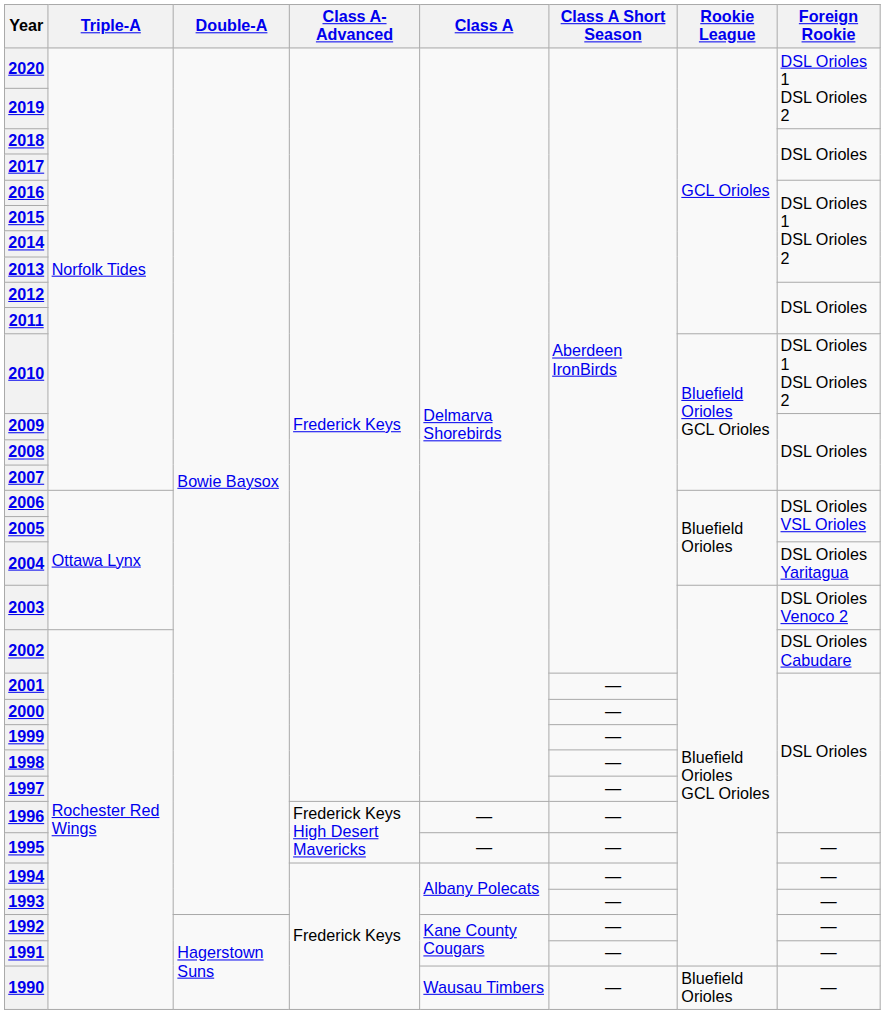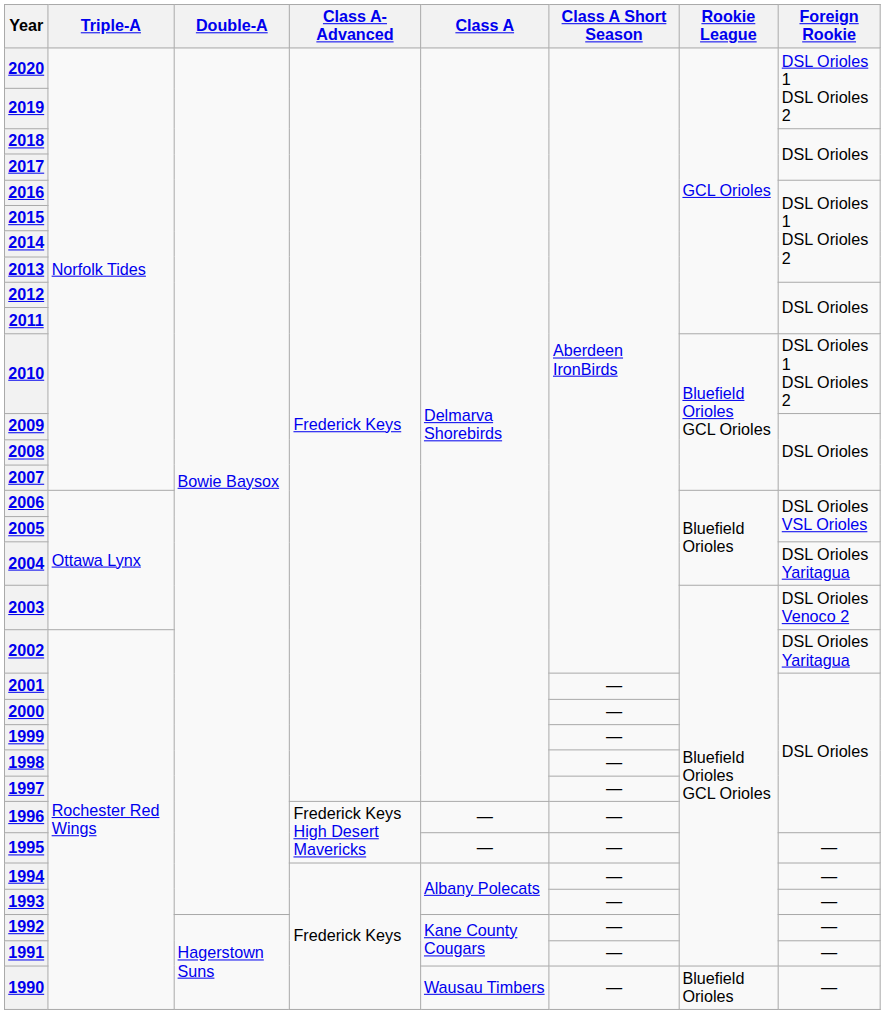(824, 651) DSL Orioles Cabudare -> (825, 651) DSL Orioles Yaritagua
